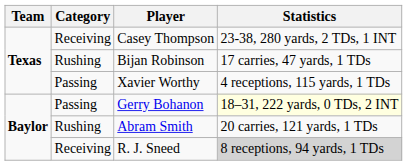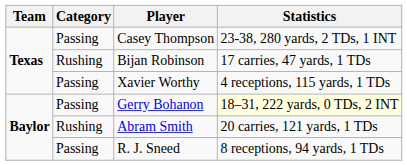(83, 38) Receiving -> (77, 38) Passing
(83, 148) Receiving -> (77, 148) Passing
(302, 148) lightgrey background -> (302, 148) no background
